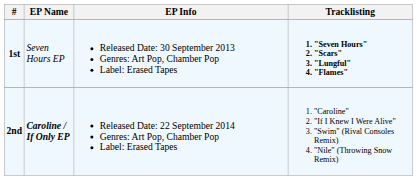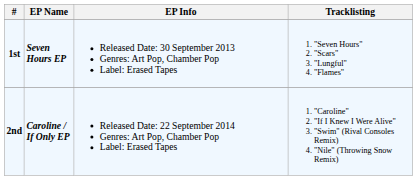(45, 53) normal -> (46, 53) bold
(350, 58) bold -> (350, 58) normal
